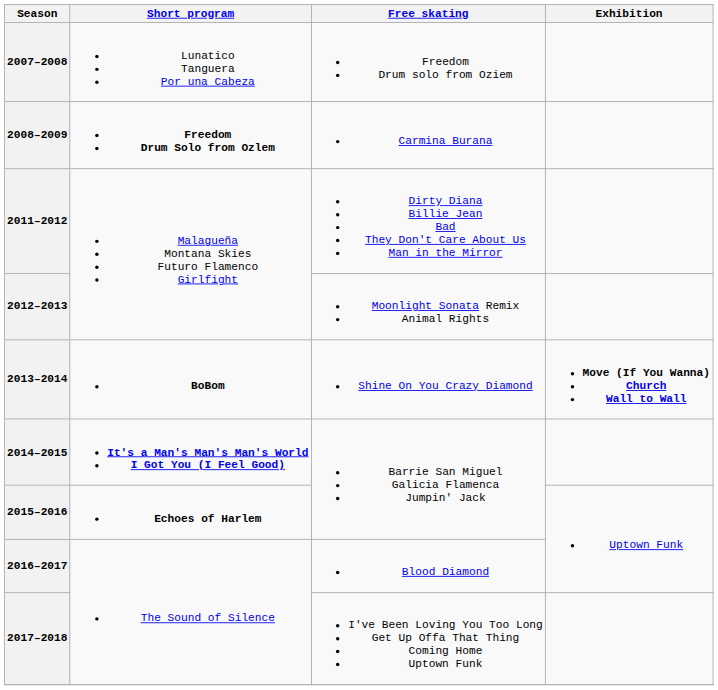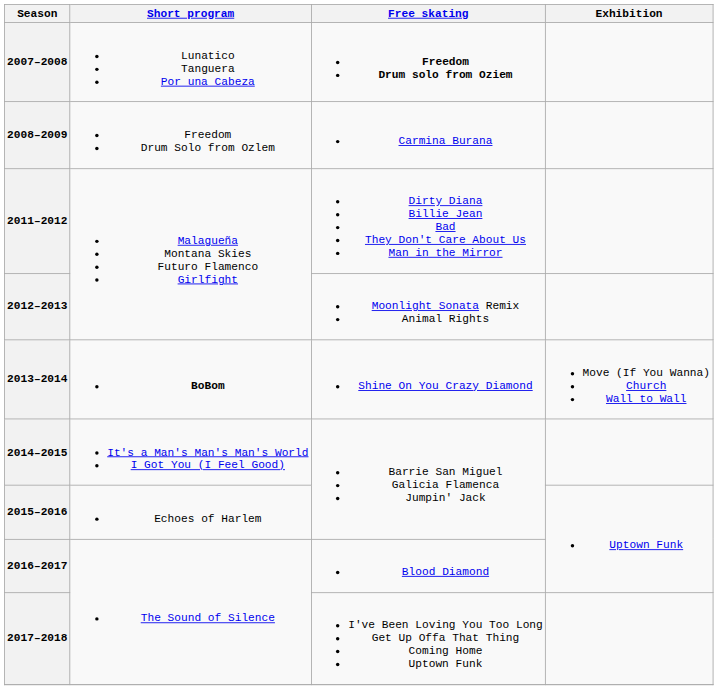(428, 69) normal -> (428, 69) bold
(191, 142) bold -> (191, 142) normal
(629, 386) bold -> (629, 386) normal
(191, 459) bold -> (191, 459) normal
(191, 519) bold -> (191, 519) normal
